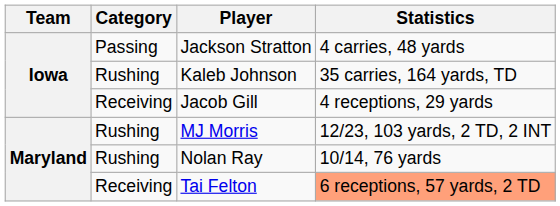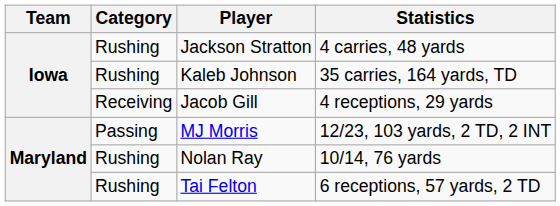(126, 46) Passing -> (127, 46) Rushing
(127, 130) Rushing -> (126, 130) Passing
(134, 186) Receiving -> (127, 186) Rushing
(430, 186) lightsalmon background -> (430, 186) no background
